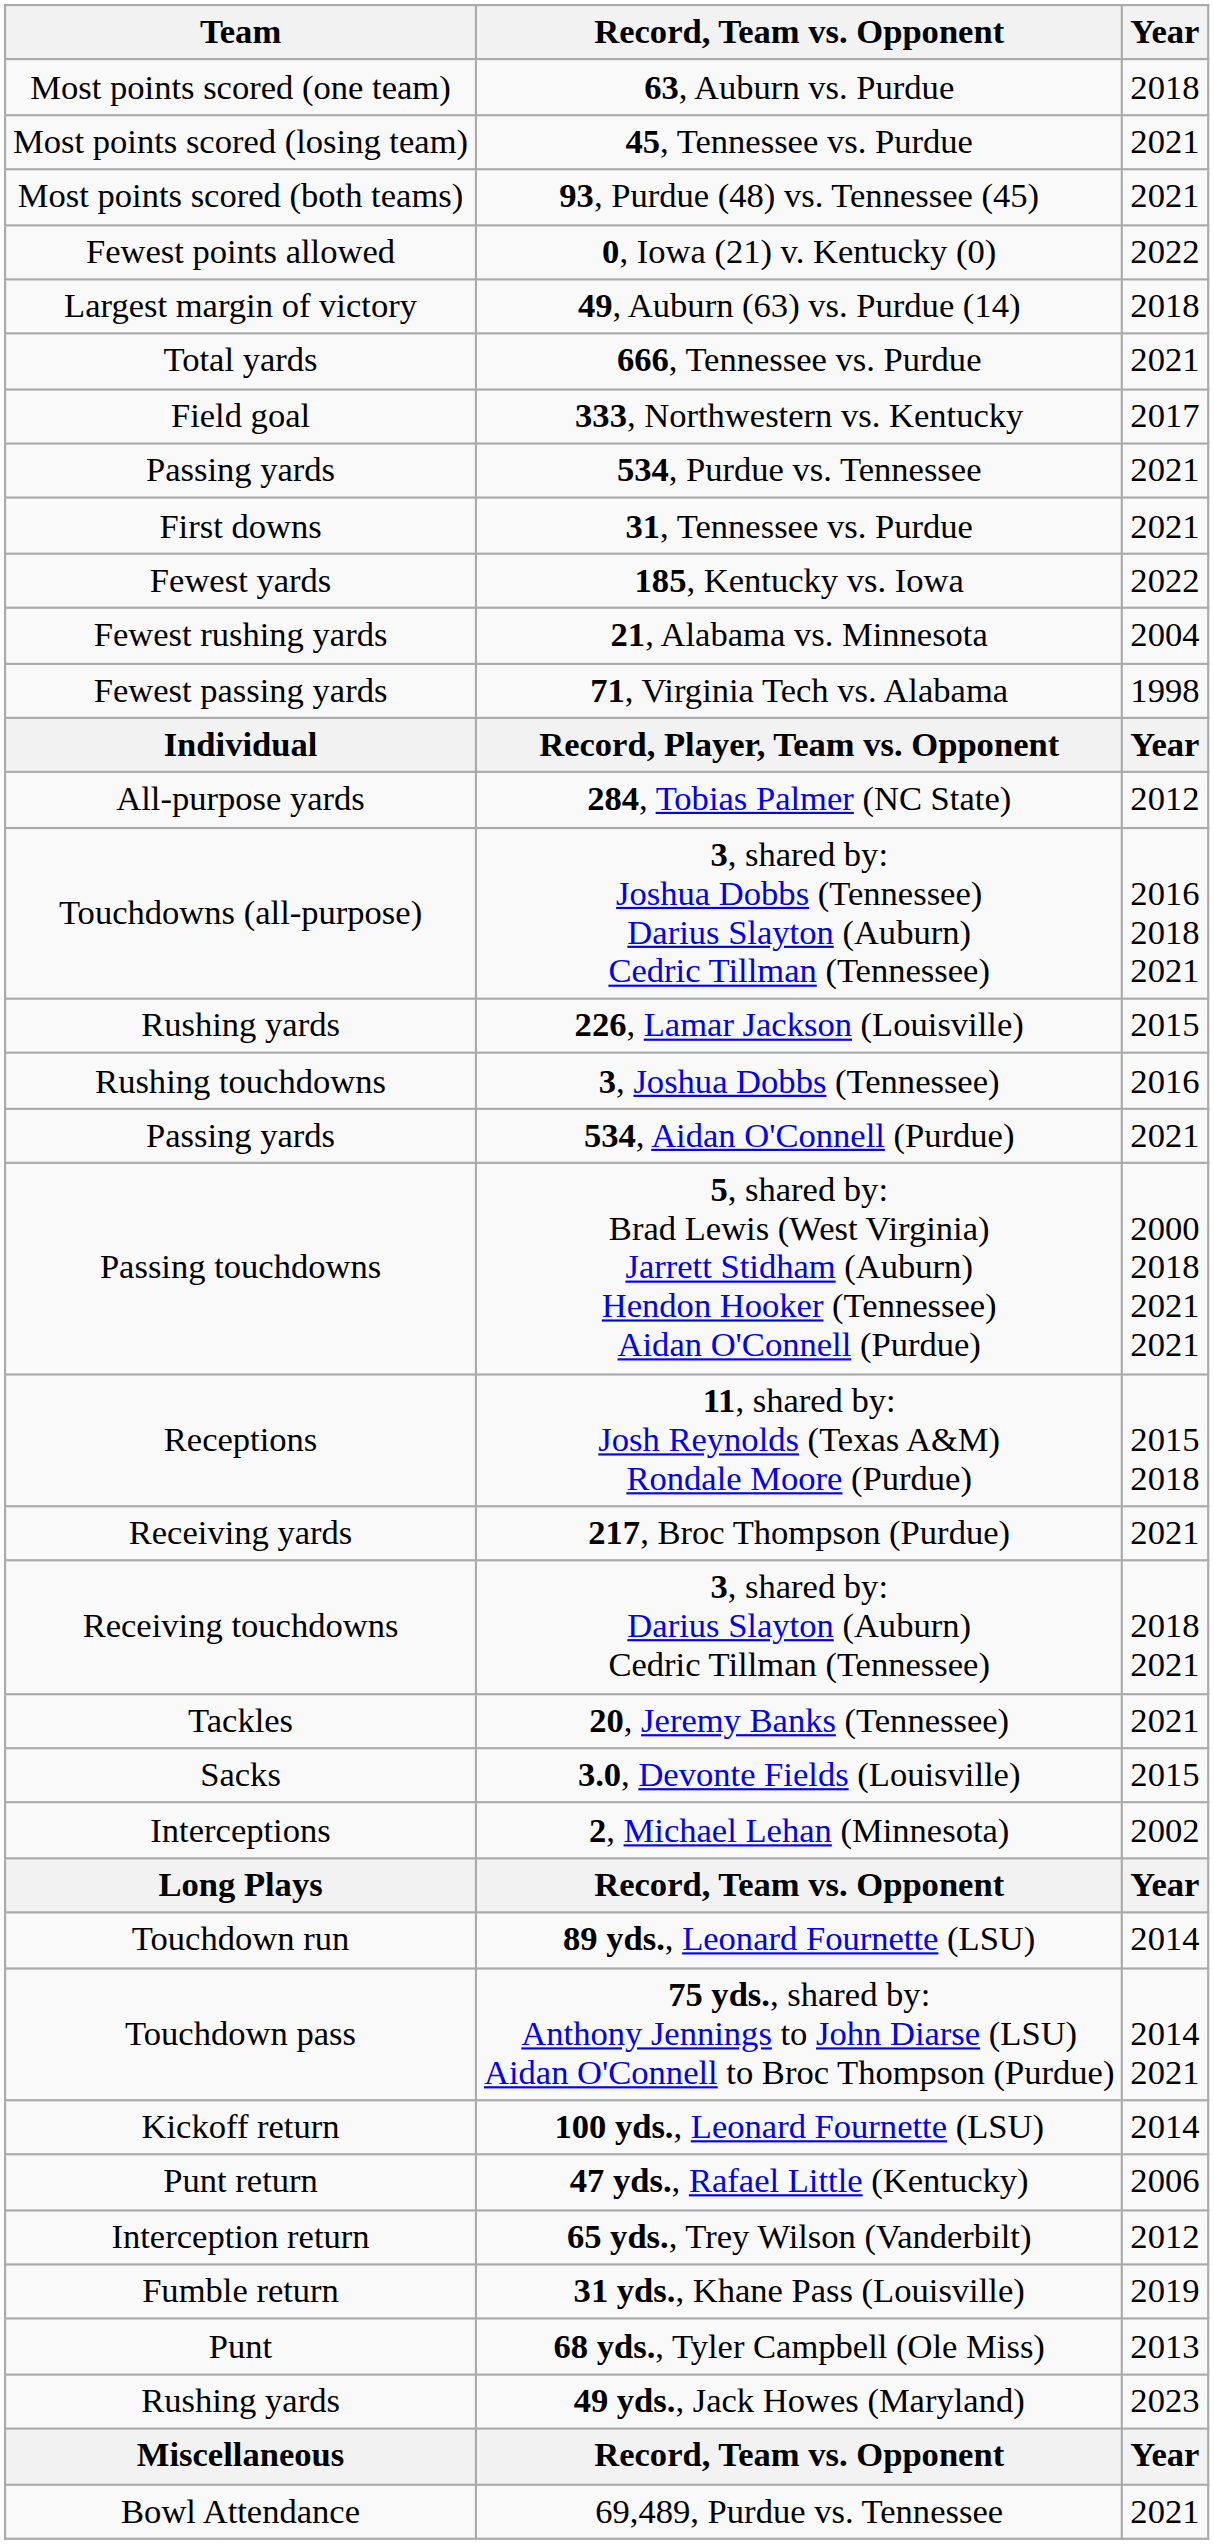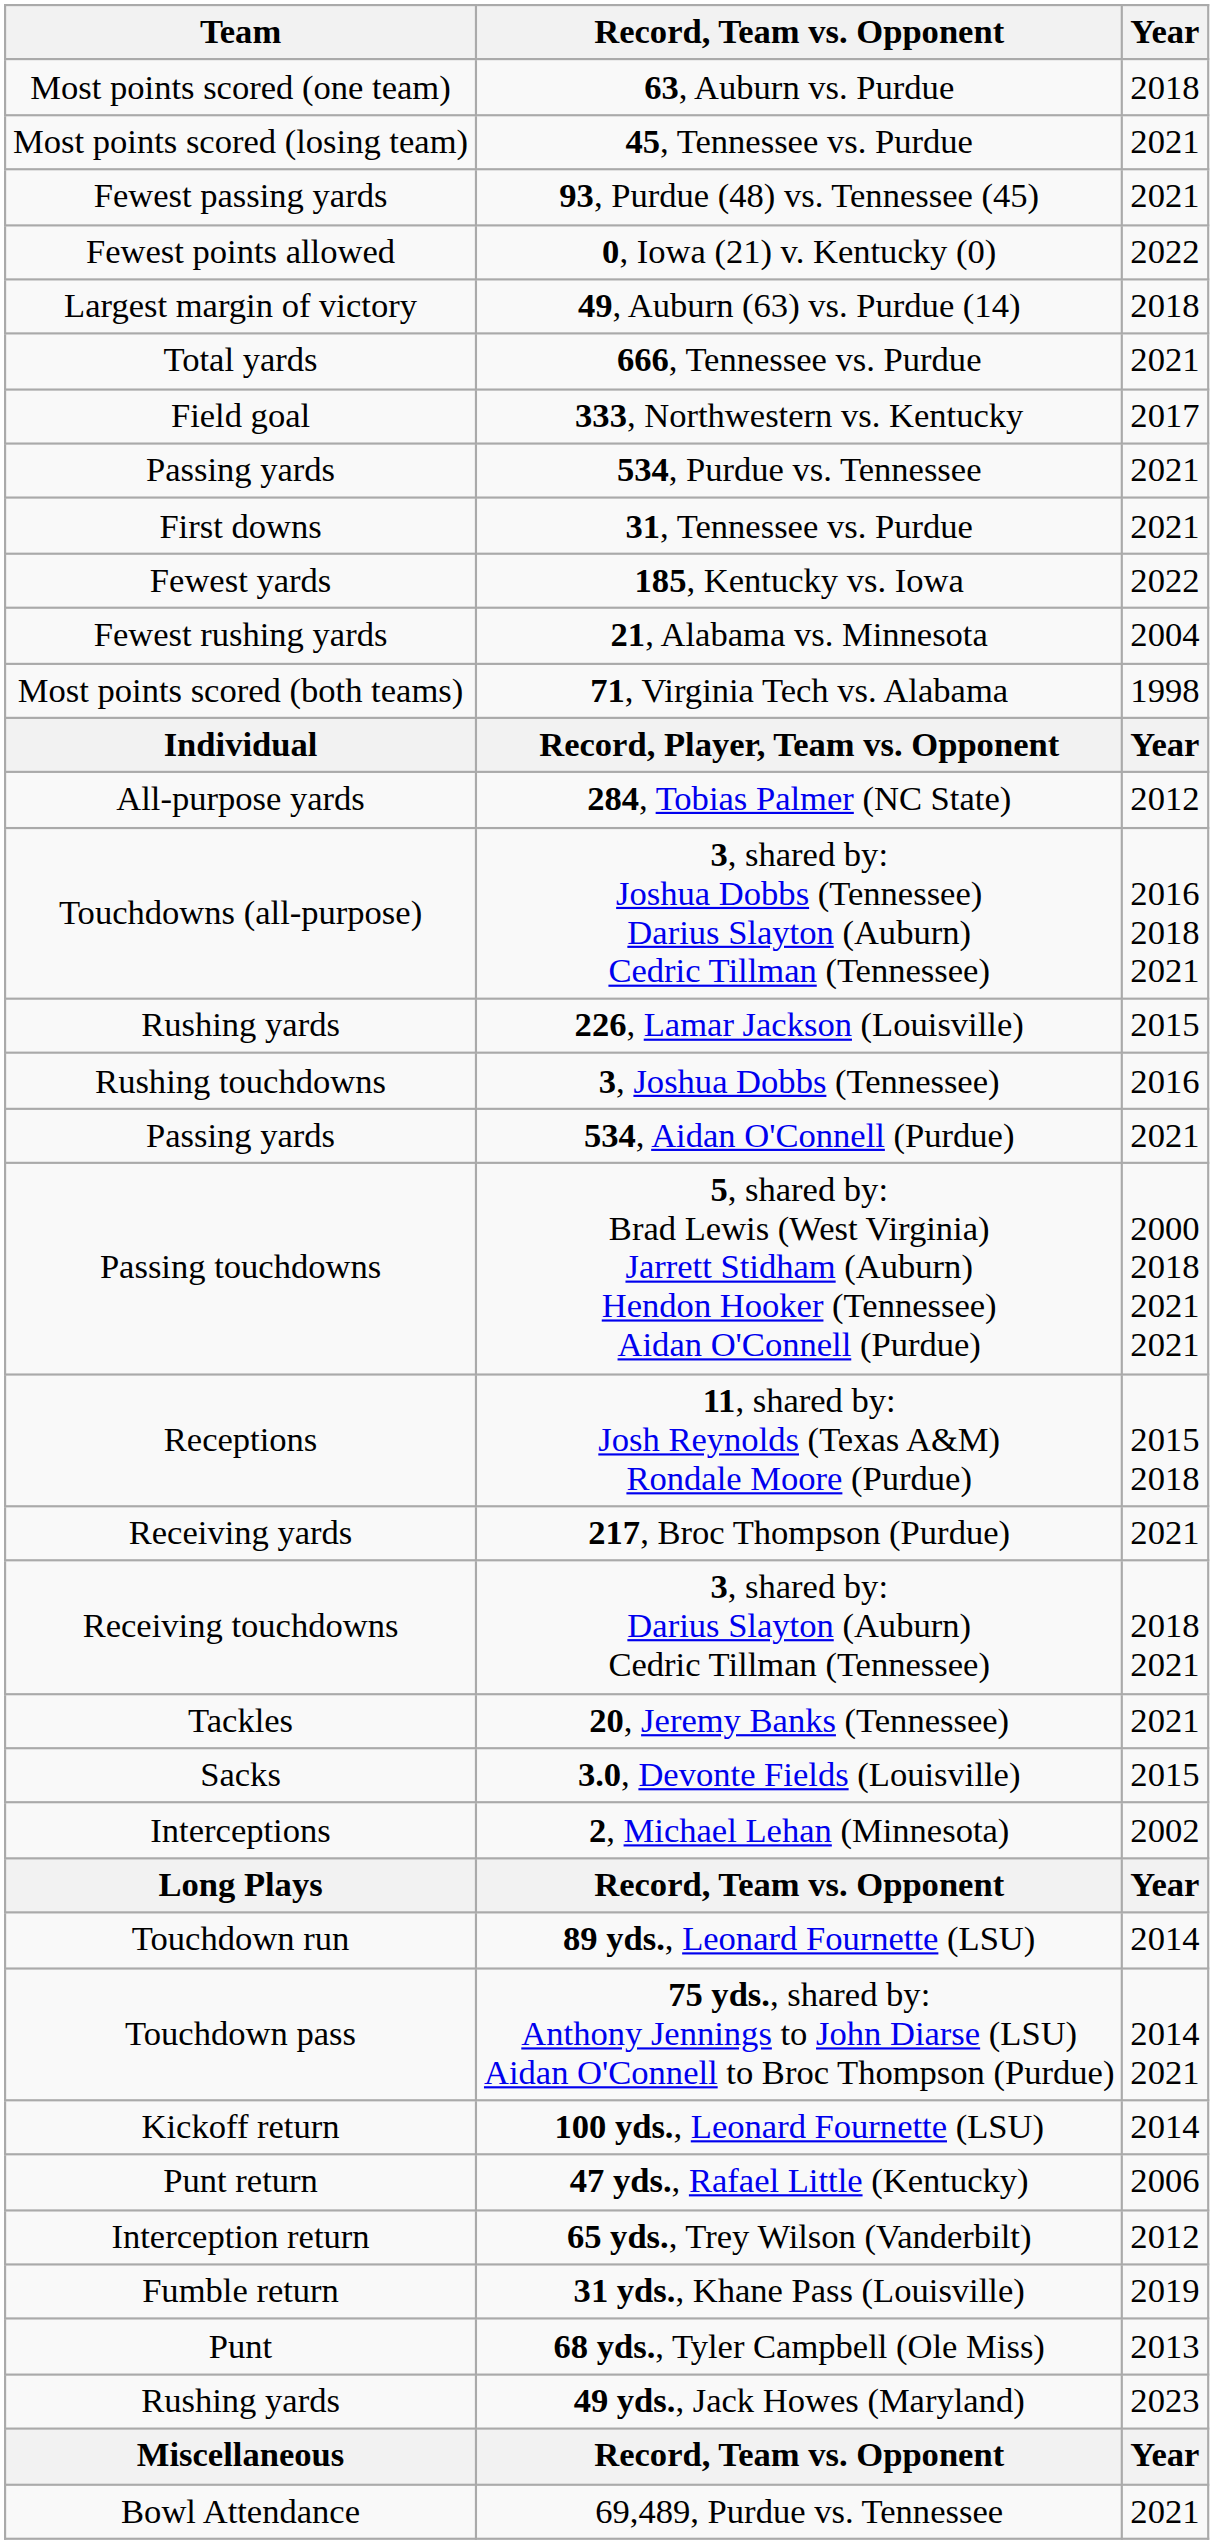(241, 196) Most points scored (both teams) -> (241, 196) Fewest passing yards
(241, 689) Fewest passing yards -> (241, 689) Most points scored (both teams)
